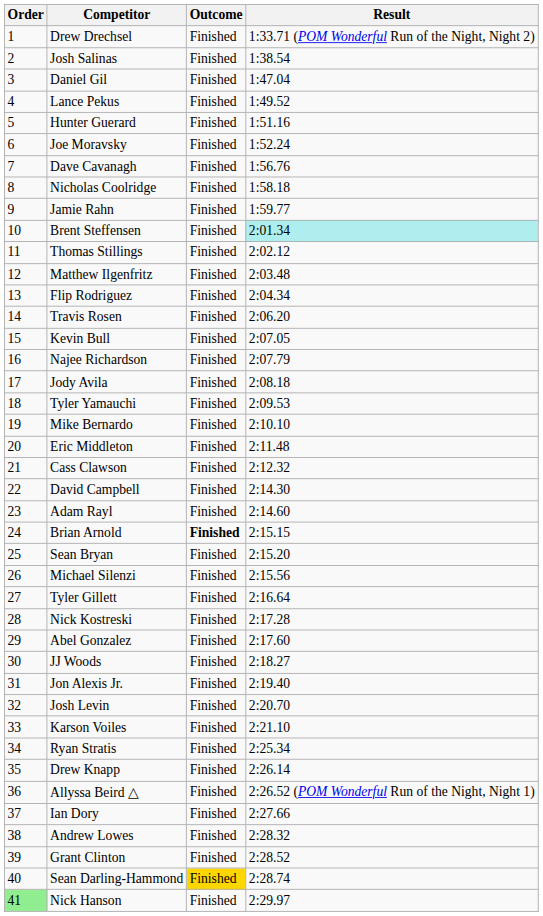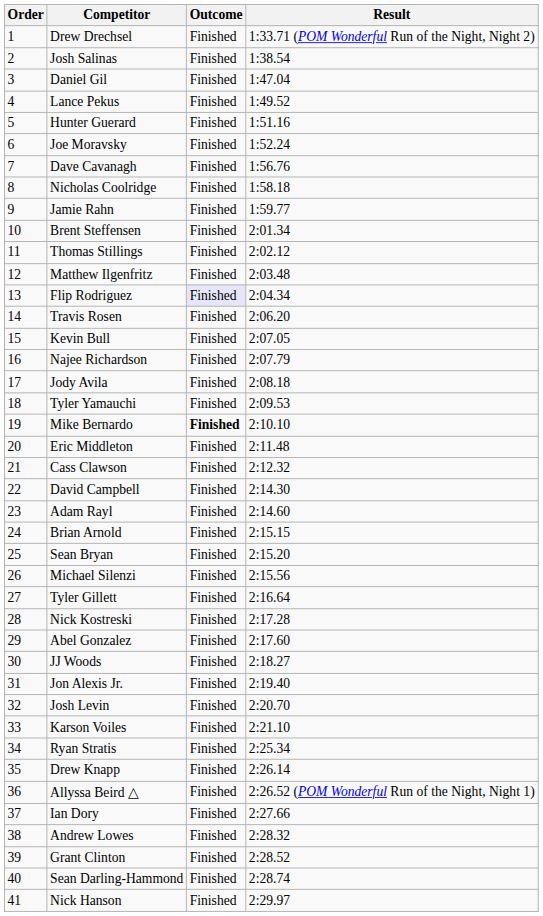(269, 230) paleturquoise background -> (269, 230) no background
(213, 295) no background -> (213, 295) lavender background
(213, 425) normal -> (215, 425) bold
(215, 532) bold -> (213, 532) normal
(213, 878) gold background -> (213, 878) no background
(14, 900) lightgreen background -> (14, 900) no background
